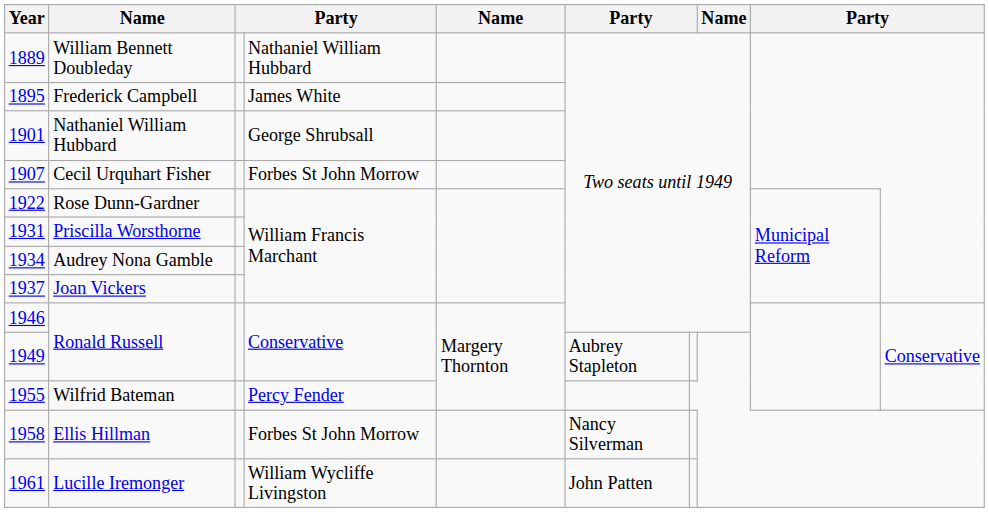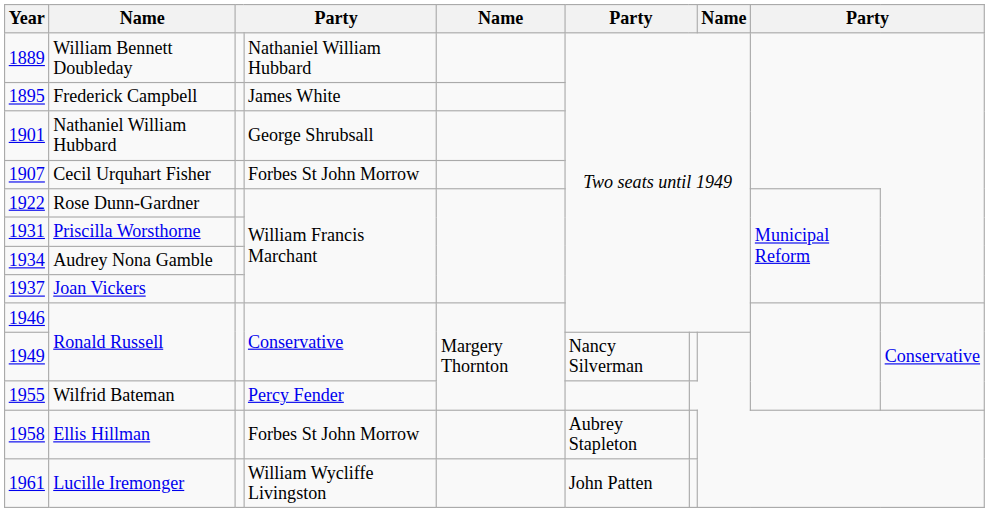(603, 356) Aubrey Stapleton -> (606, 356) Nancy Silverman
(606, 434) Nancy Silverman -> (603, 434) Aubrey Stapleton
